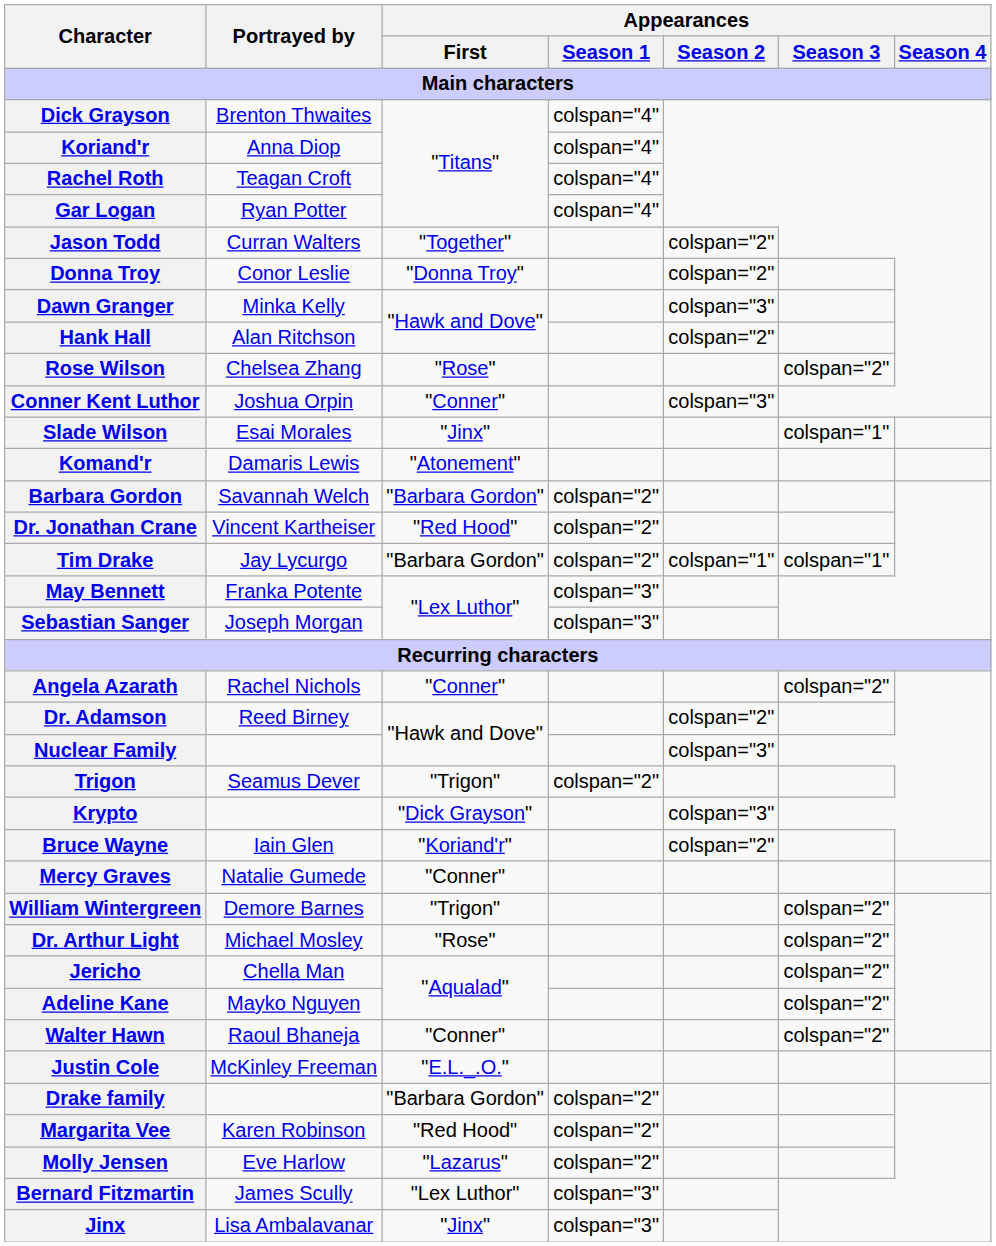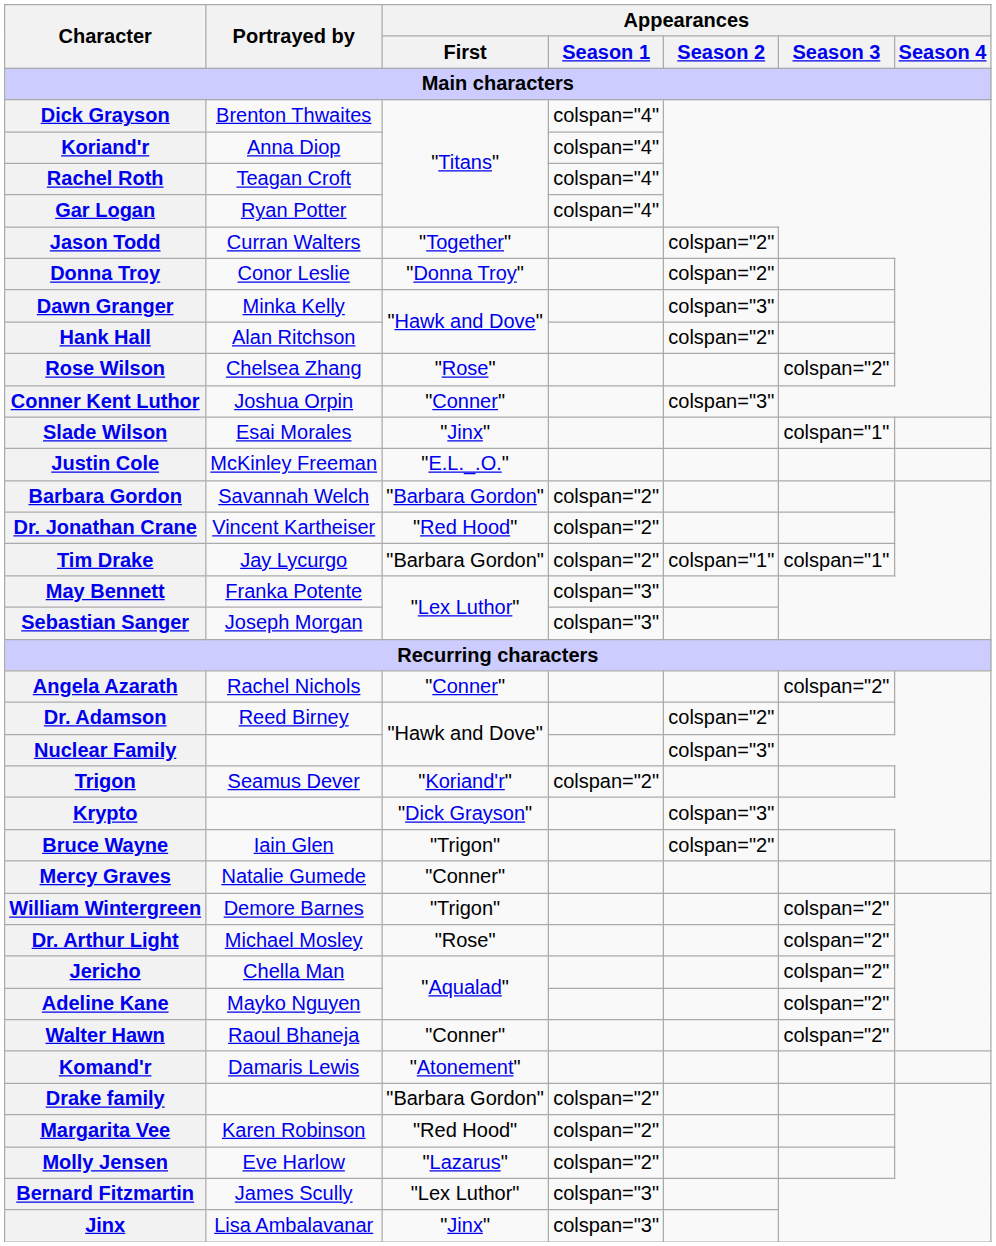rows swapped: (105, 464) <-> (105, 1067)
(465, 781) "Trigon" -> (465, 781) "Koriand'r"
(465, 845) "Koriand'r" -> (465, 845) "Trigon"
